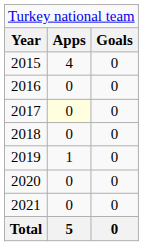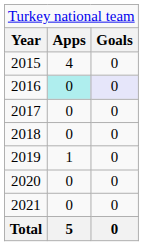(69, 87) no background -> (69, 87) paleturquoise background
(114, 87) no background -> (114, 87) lavender background
(69, 110) lightyellow background -> (69, 110) no background
